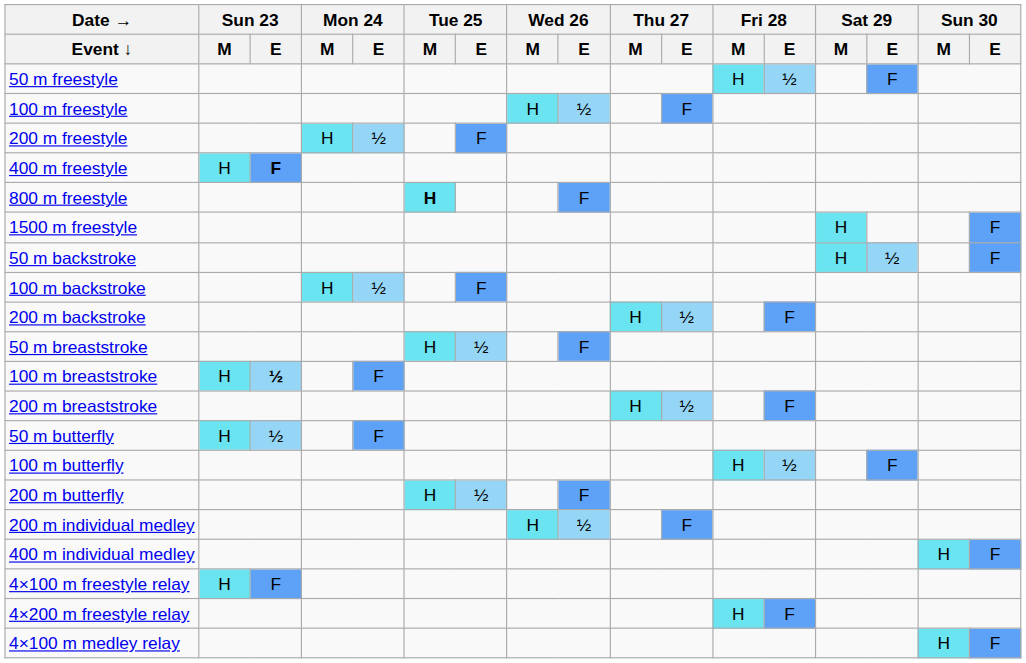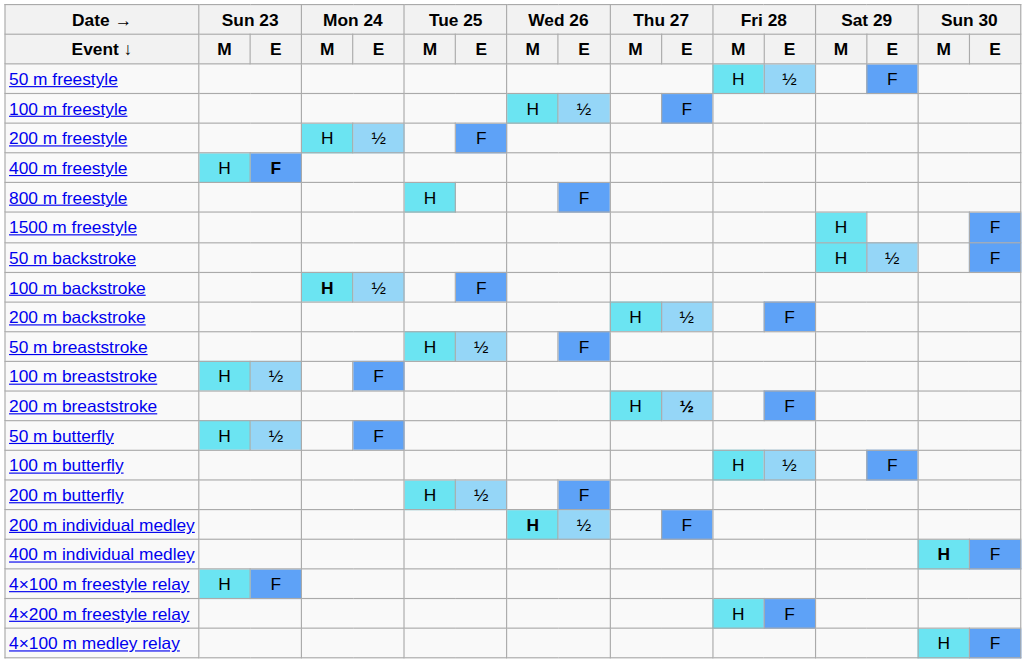(430, 198) bold -> (430, 198) normal
(327, 287) normal -> (327, 287) bold
(276, 376) bold -> (276, 376) normal
(687, 406) normal -> (687, 406) bold
(533, 525) normal -> (533, 525) bold
(944, 554) normal -> (944, 554) bold
